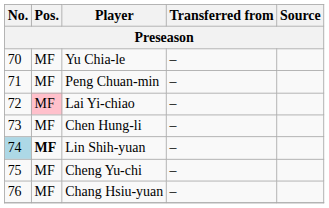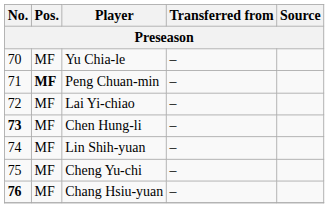(45, 81) normal -> (45, 81) bold
(45, 103) pink background -> (45, 103) no background
(15, 125) normal -> (15, 125) bold
(15, 147) lightblue background -> (15, 147) no background
(45, 147) bold -> (45, 147) normal
(15, 192) normal -> (15, 192) bold
